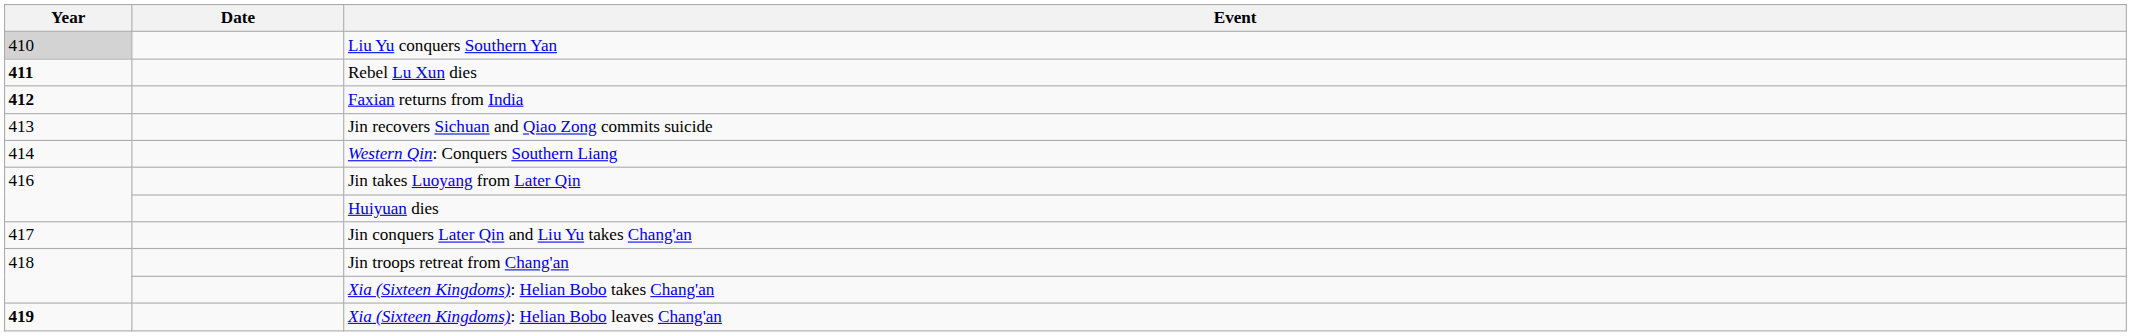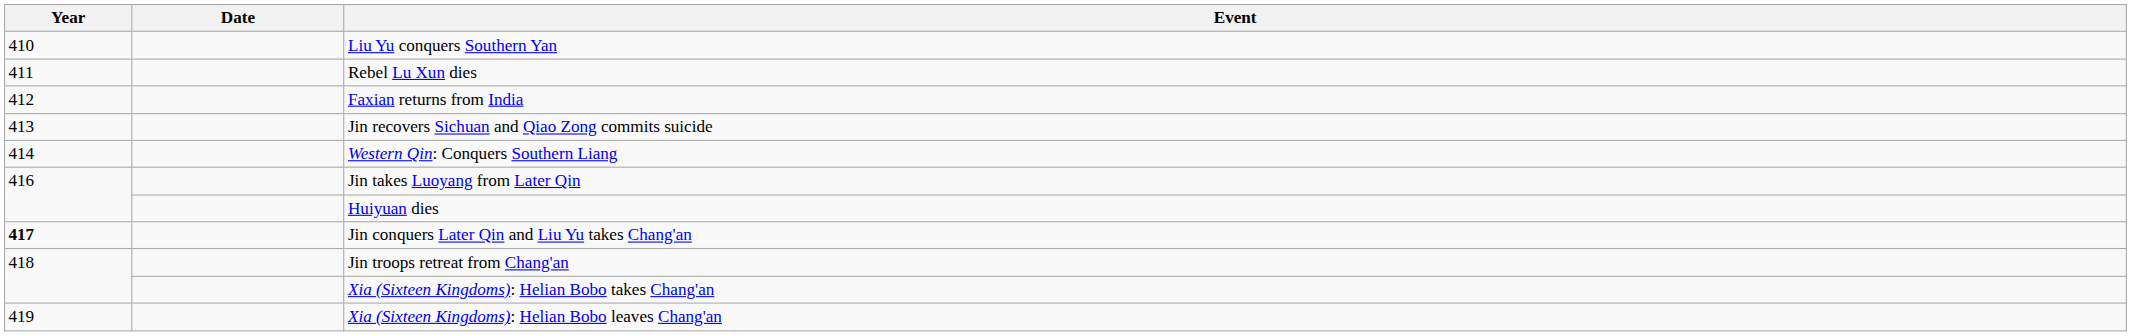(21, 45) lightgrey background -> (21, 45) no background
(21, 72) bold -> (21, 72) normal
(21, 99) bold -> (21, 99) normal
(21, 235) normal -> (21, 235) bold
(21, 316) bold -> (21, 316) normal
